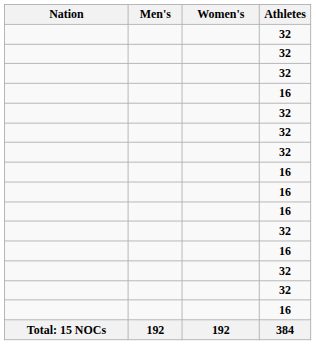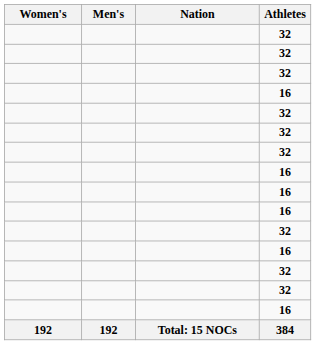columns swapped: (66, 14) <-> (221, 14)
